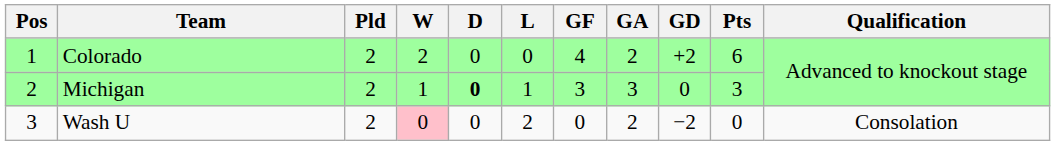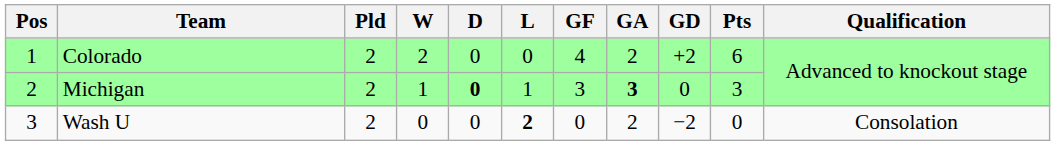(632, 88) normal -> (632, 88) bold
(423, 122) pink background -> (423, 122) no background
(528, 122) normal -> (528, 122) bold
